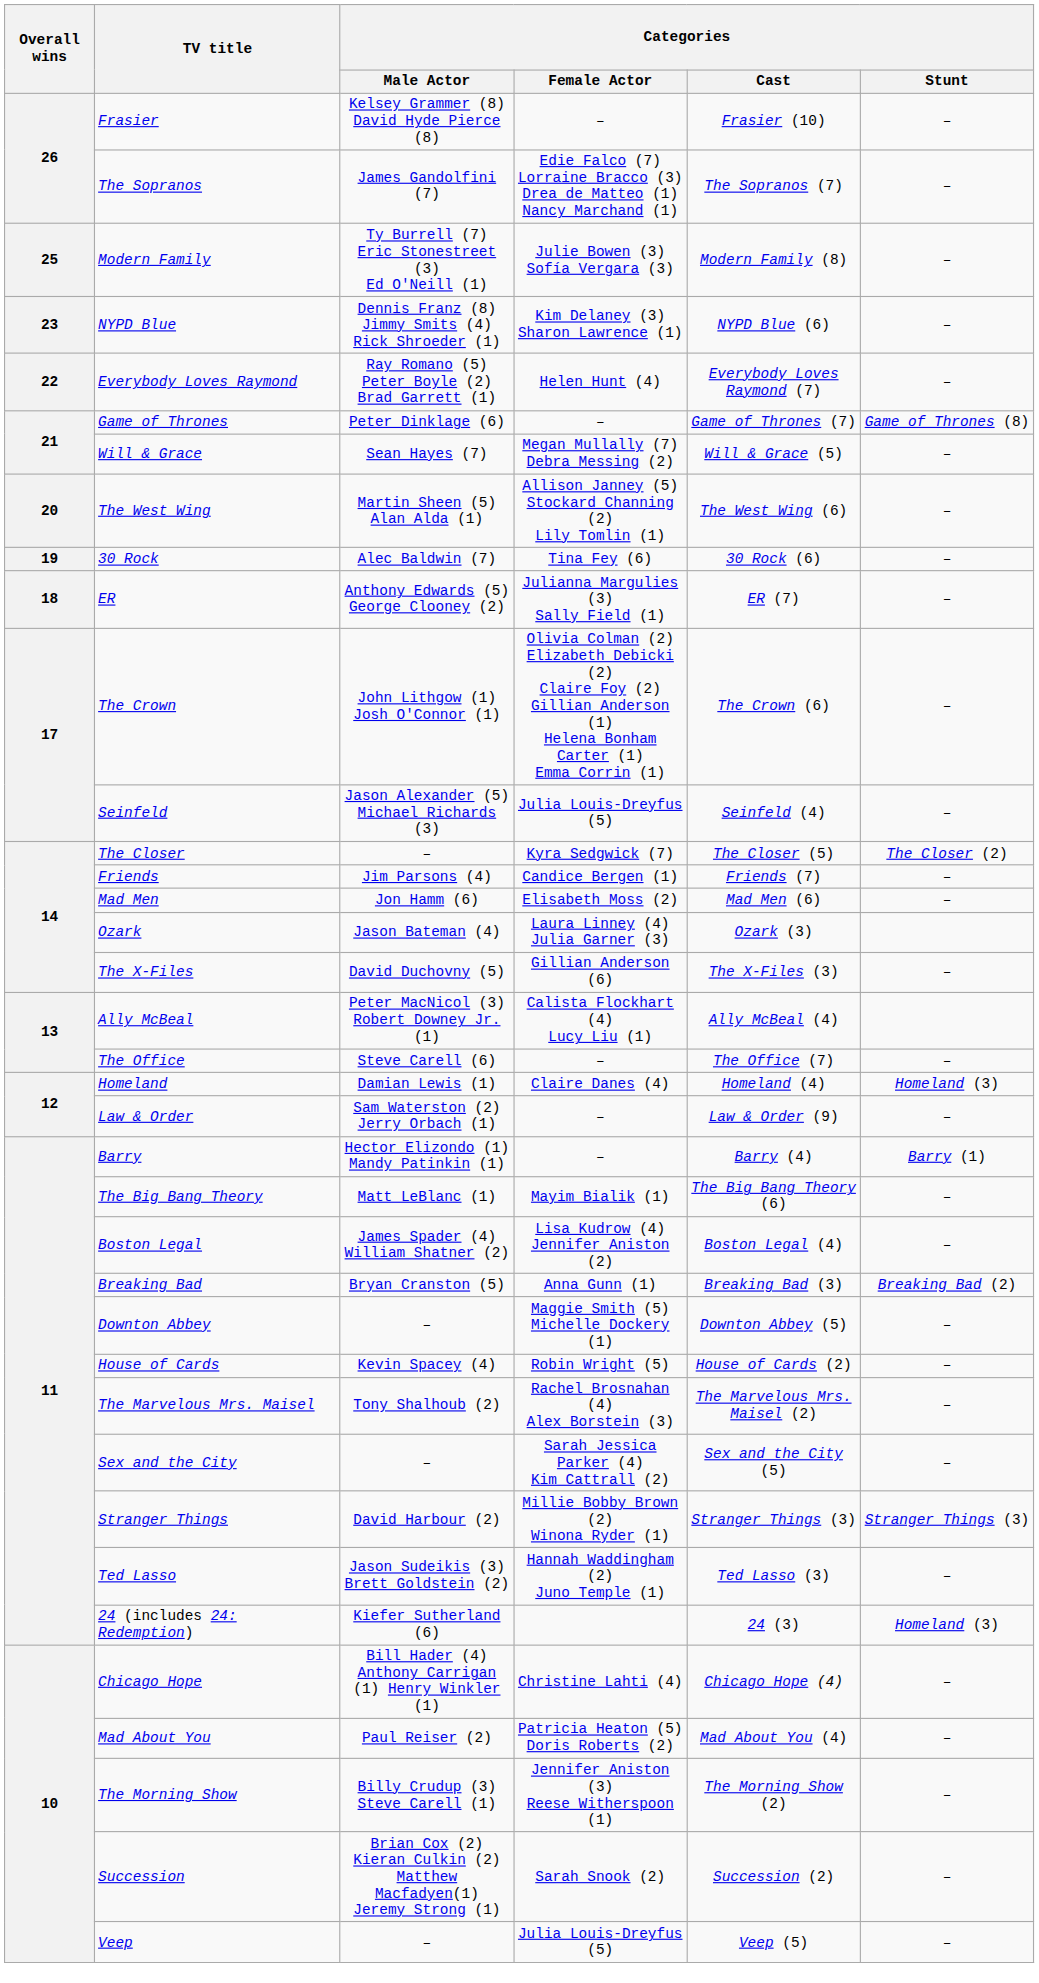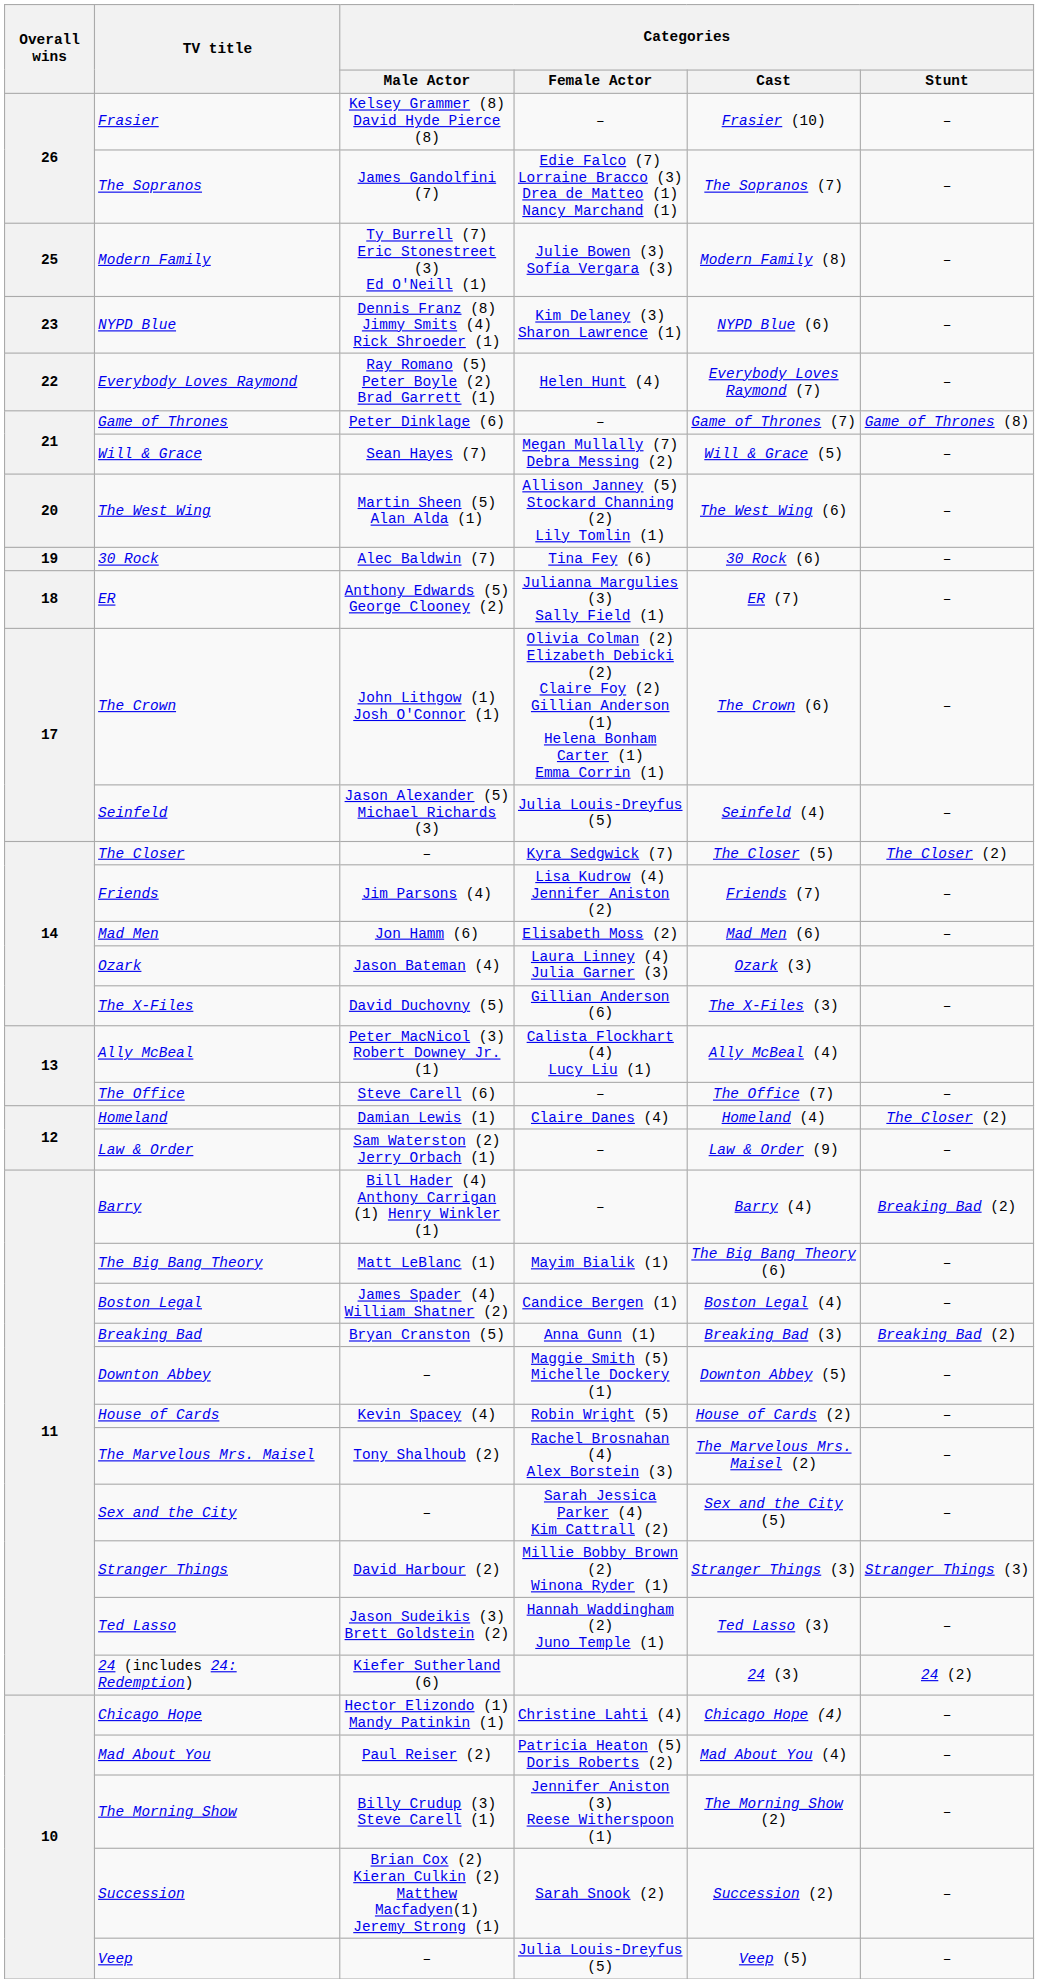(600, 877) Candice Bergen (1) -> (600, 893) Lisa Kudrow (4) Jennifer Aniston (2)
(947, 1084) Homeland (3) -> (947, 1118) The Closer (2)
(427, 1156) Hector Elizondo (1) Mandy Patinkin (1) -> (427, 1206) Bill Hader (4) Anthony Carrigan (1) Henry Winkler (1)
(947, 1156) Barry (1) -> (947, 1206) Breaking Bad (2)
(600, 1245) Lisa Kudrow (4) Jennifer Aniston (2) -> (600, 1303) Candice Bergen (1)
(947, 1625) Homeland (3) -> (947, 1675) 24 (2)
(427, 1682) Bill Hader (4) Anthony Carrigan (1) Henry Winkler (1) -> (427, 1715) Hector Elizondo (1) Mandy Patinkin (1)
